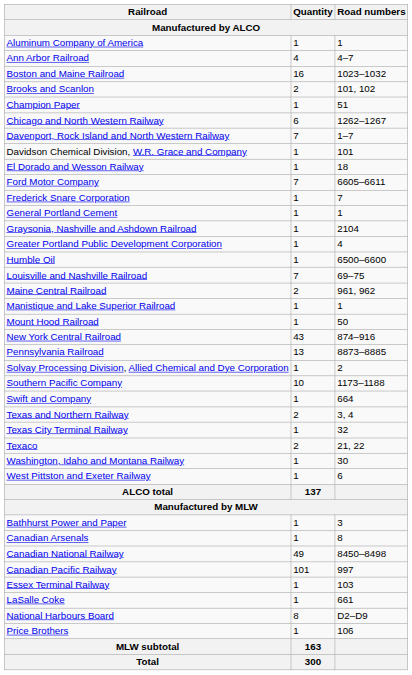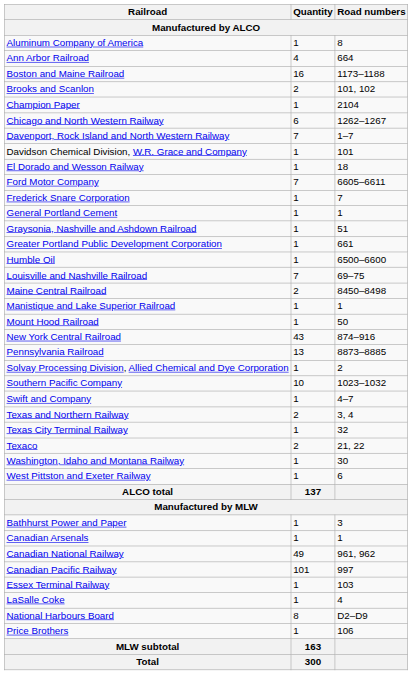(340, 43) 1 -> (340, 43) 8
(345, 58) 4–7 -> (345, 58) 664
(362, 74) 1023–1032 -> (361, 74) 1173–1188
(343, 105) 51 -> (348, 105) 2104
(348, 228) 2104 -> (343, 228) 51
(340, 244) 4 -> (345, 244) 661
(356, 290) 961, 962 -> (362, 290) 8450–8498
(361, 383) 1173–1188 -> (362, 383) 1023–1032
(345, 399) 664 -> (345, 399) 4–7
(340, 538) 8 -> (340, 538) 1
(362, 553) 8450–8498 -> (356, 553) 961, 962
(345, 600) 661 -> (340, 600) 4
